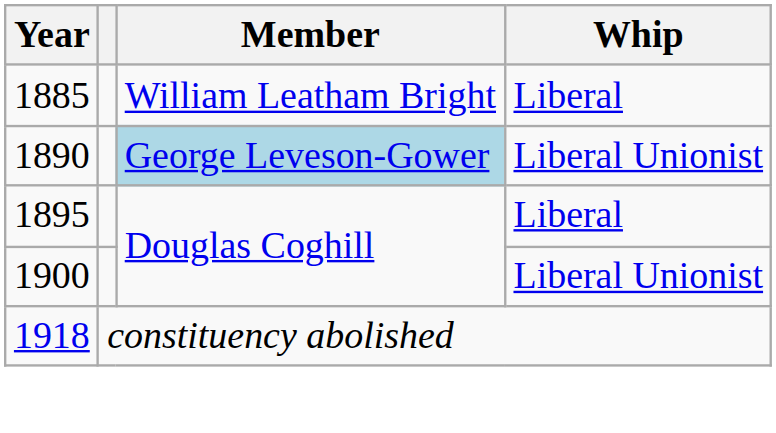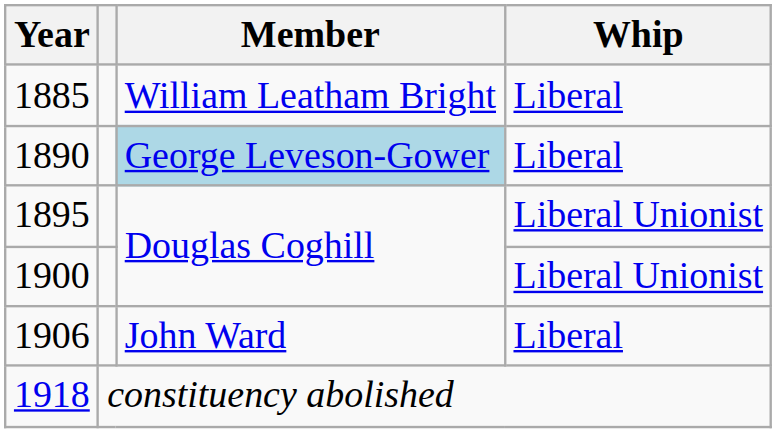(638, 154) Liberal Unionist -> (568, 154) Liberal
(568, 214) Liberal -> (638, 214) Liberal Unionist
+ row: (52, 335)
